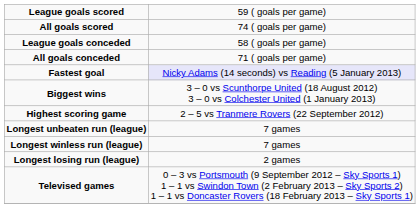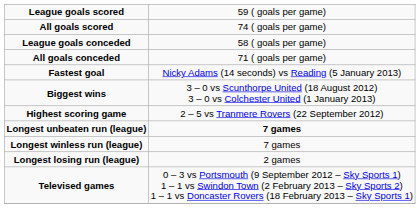(282, 73) lavender background -> (282, 73) no background
(282, 129) normal -> (282, 129) bold
